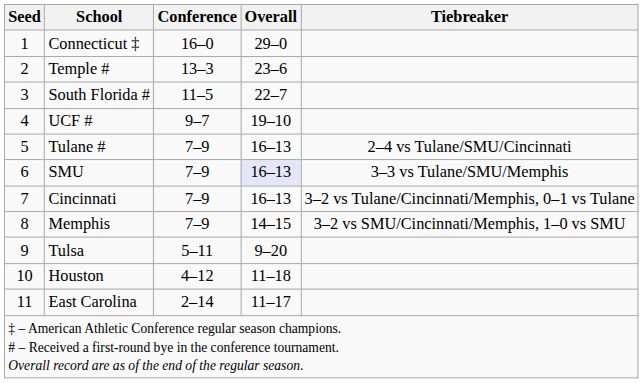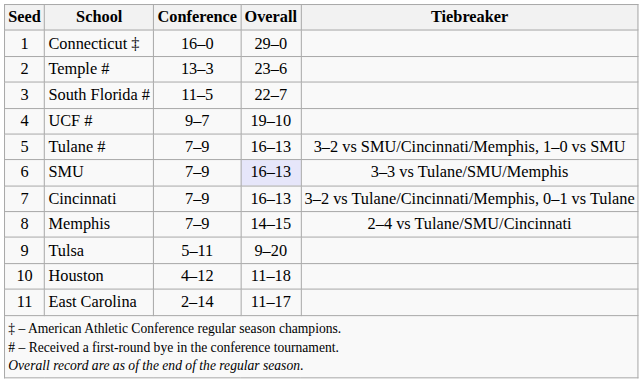(470, 146) 2–4 vs Tulane/SMU/Cincinnati -> (470, 146) 3–2 vs SMU/Cincinnati/Memphis, 1–0 vs SMU
(470, 224) 3–2 vs SMU/Cincinnati/Memphis, 1–0 vs SMU -> (470, 224) 2–4 vs Tulane/SMU/Cincinnati
